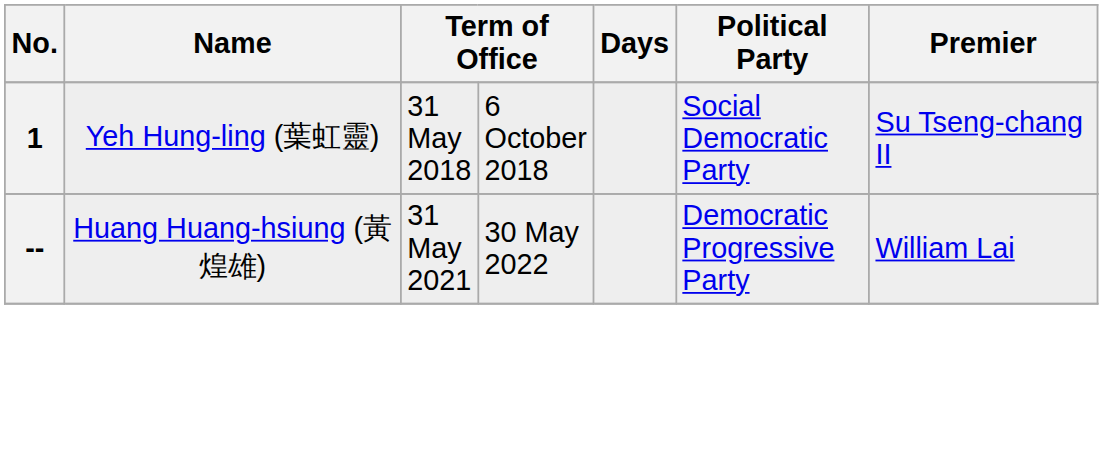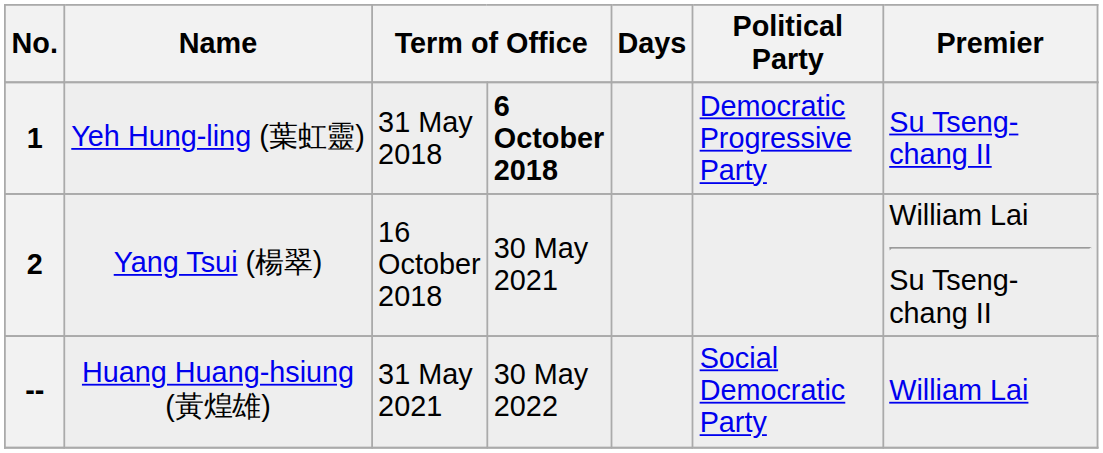(536, 137) normal -> (549, 137) bold
(755, 137) Social Democratic Party -> (776, 137) Democratic Progressive Party
+ row: (35, 264)
(758, 248) Democratic Progressive Party -> (772, 391) Social Democratic Party
